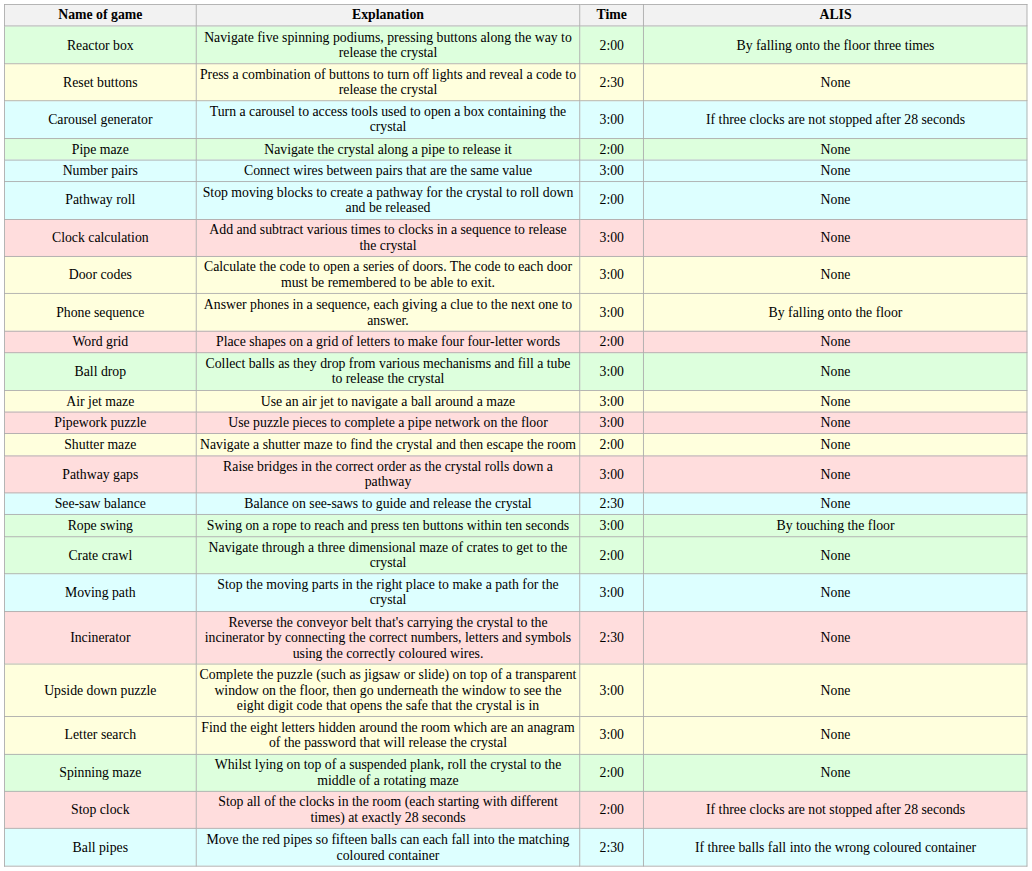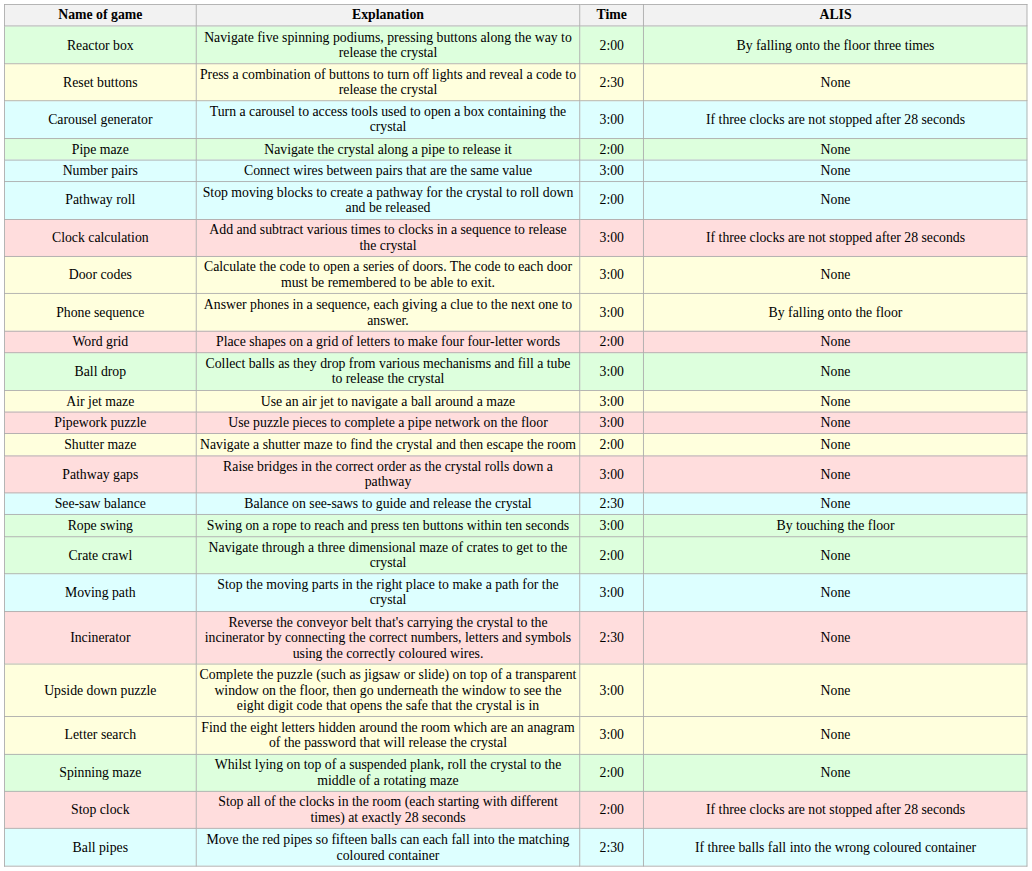(835, 237) None -> (835, 237) If three clocks are not stopped after 28 seconds
